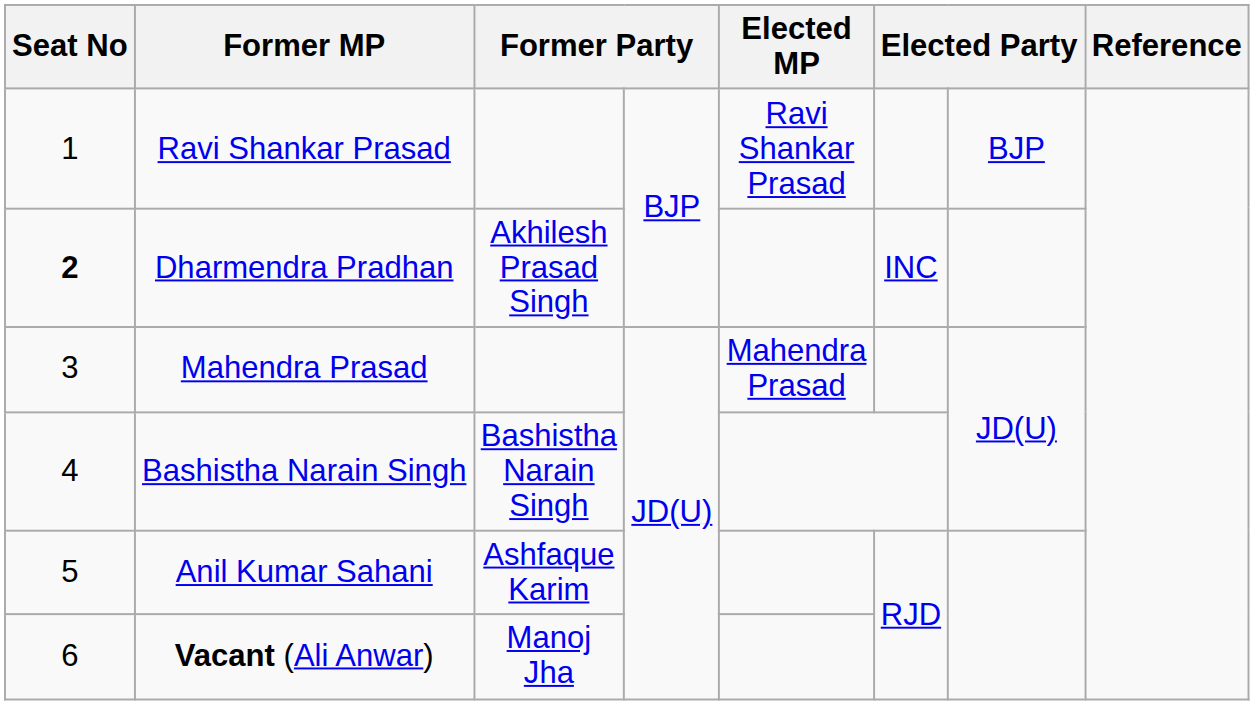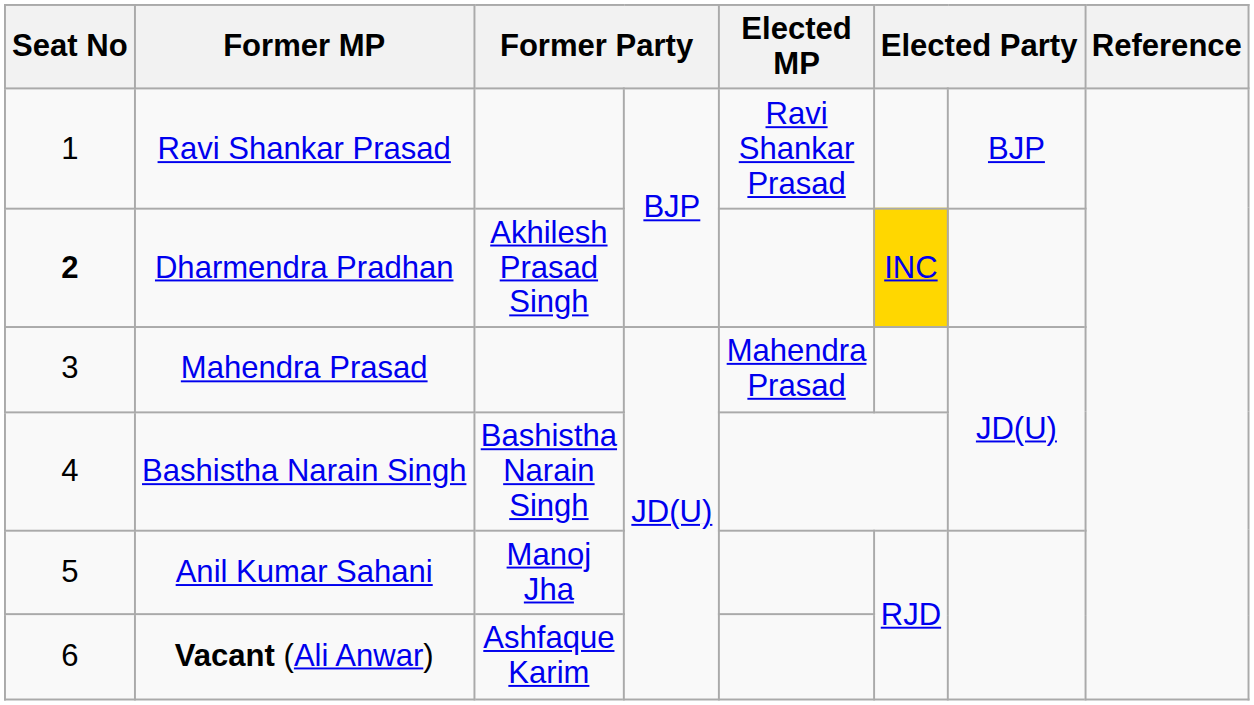(911, 267) no background -> (911, 267) gold background
(549, 572) Ashfaque Karim -> (549, 572) Manoj Jha
(549, 656) Manoj Jha -> (549, 656) Ashfaque Karim
